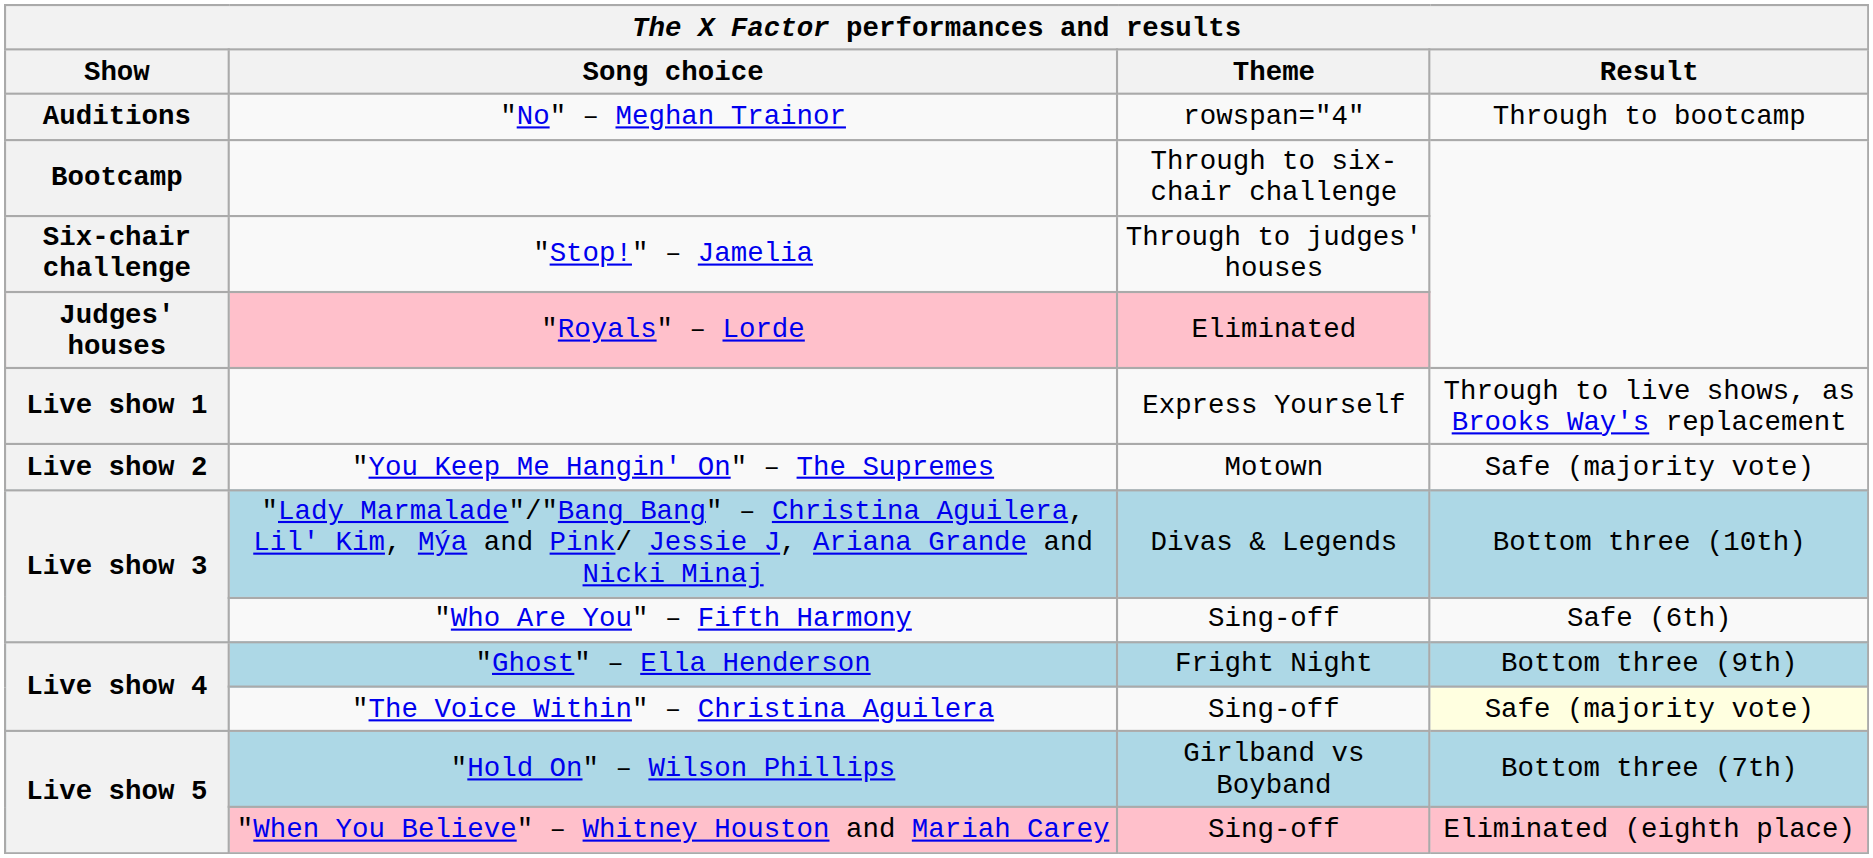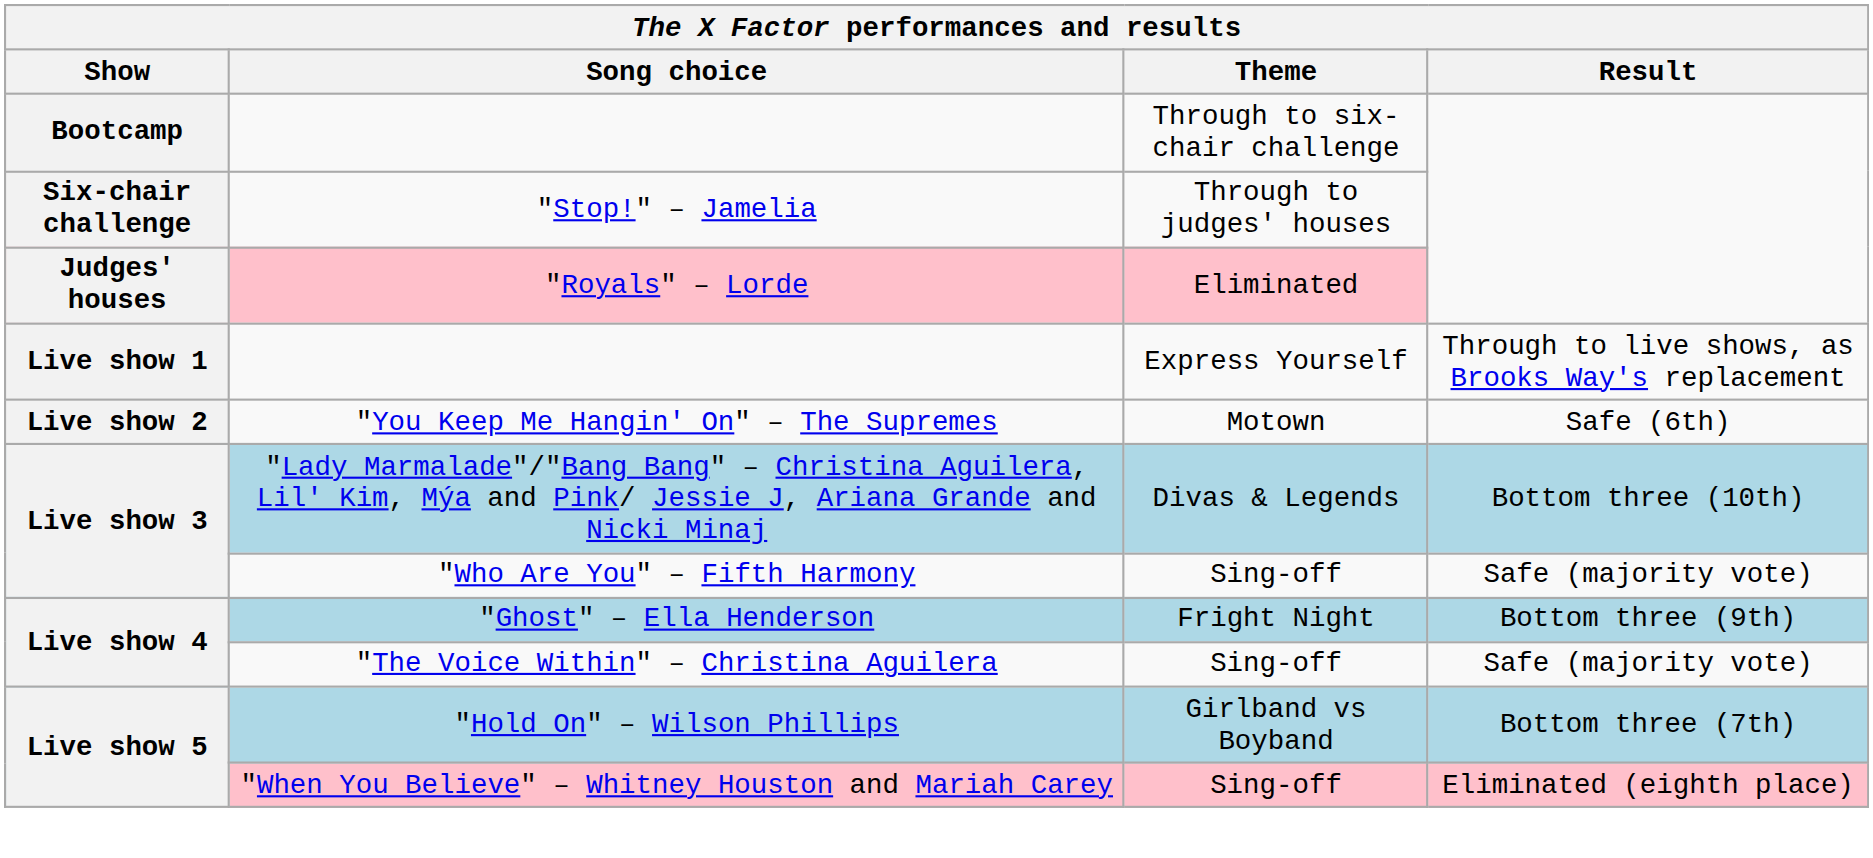- row: (673, 117)
(1649, 467) Safe (majority vote) -> (1648, 422) Safe (6th)
(1649, 620) Safe (6th) -> (1648, 575) Safe (majority vote)
(1649, 709) lightyellow background -> (1648, 664) no background
